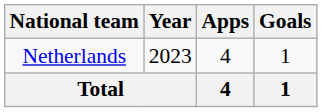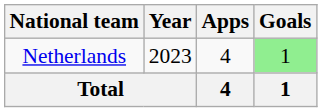(285, 55) no background -> (285, 55) lightgreen background
